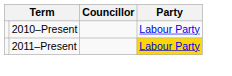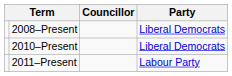+ row: (45, 29)
(170, 29) Labour Party -> (182, 46) Liberal Democrats
(170, 46) gold background -> (170, 63) no background
